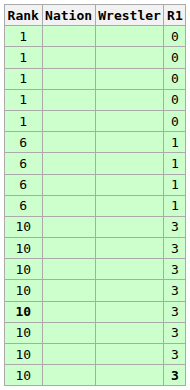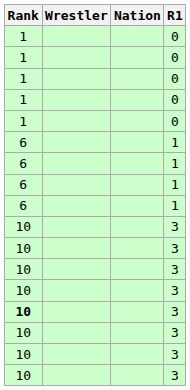columns swapped: (130, 15) <-> (69, 15)
(175, 375) bold -> (175, 375) normal
